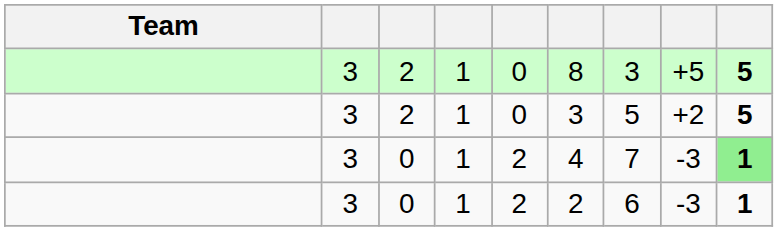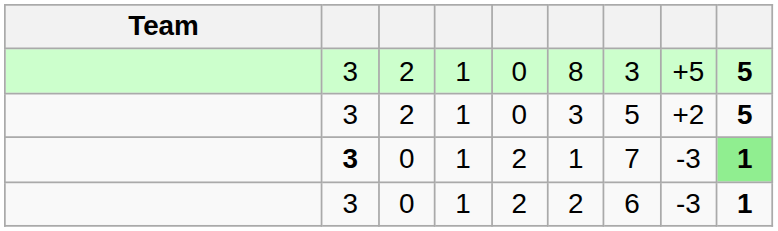(350, 159) normal -> (350, 159) bold
(576, 159) 4 -> (576, 159) 1
